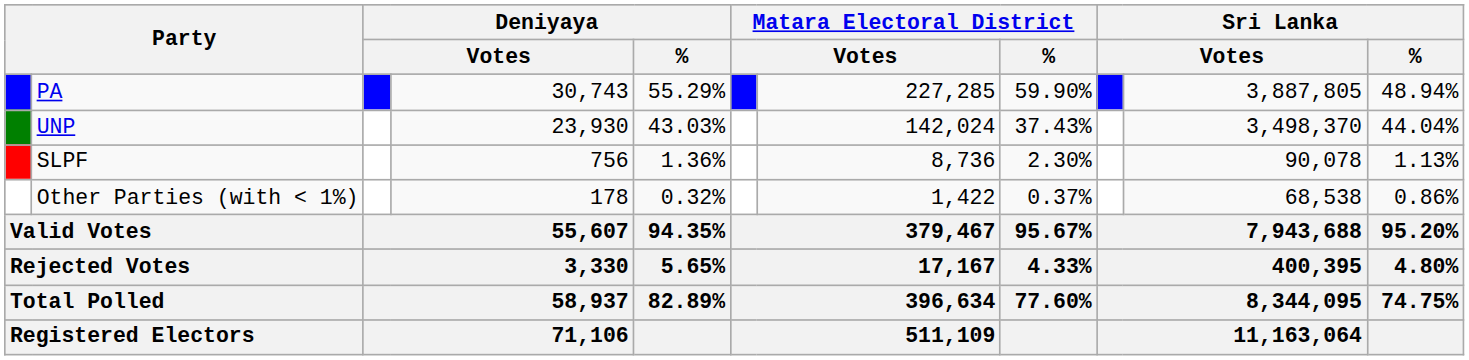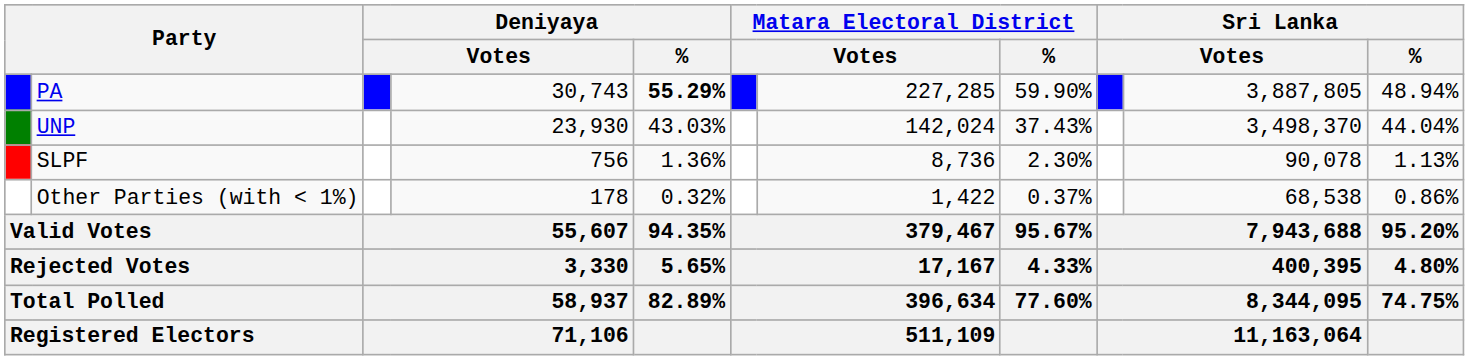(686, 92) normal -> (686, 92) bold
